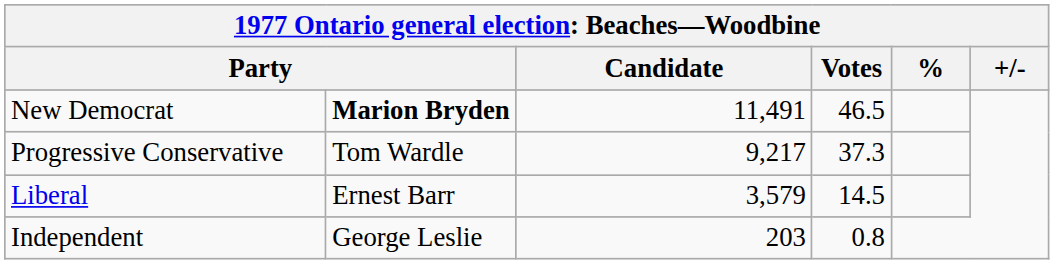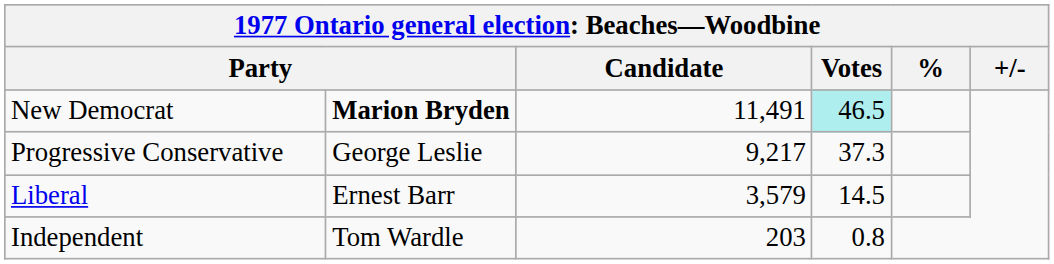(862, 110) no background -> (862, 110) paleturquoise background
(398, 152) Tom Wardle -> (407, 152) George Leslie
(407, 237) George Leslie -> (398, 237) Tom Wardle
